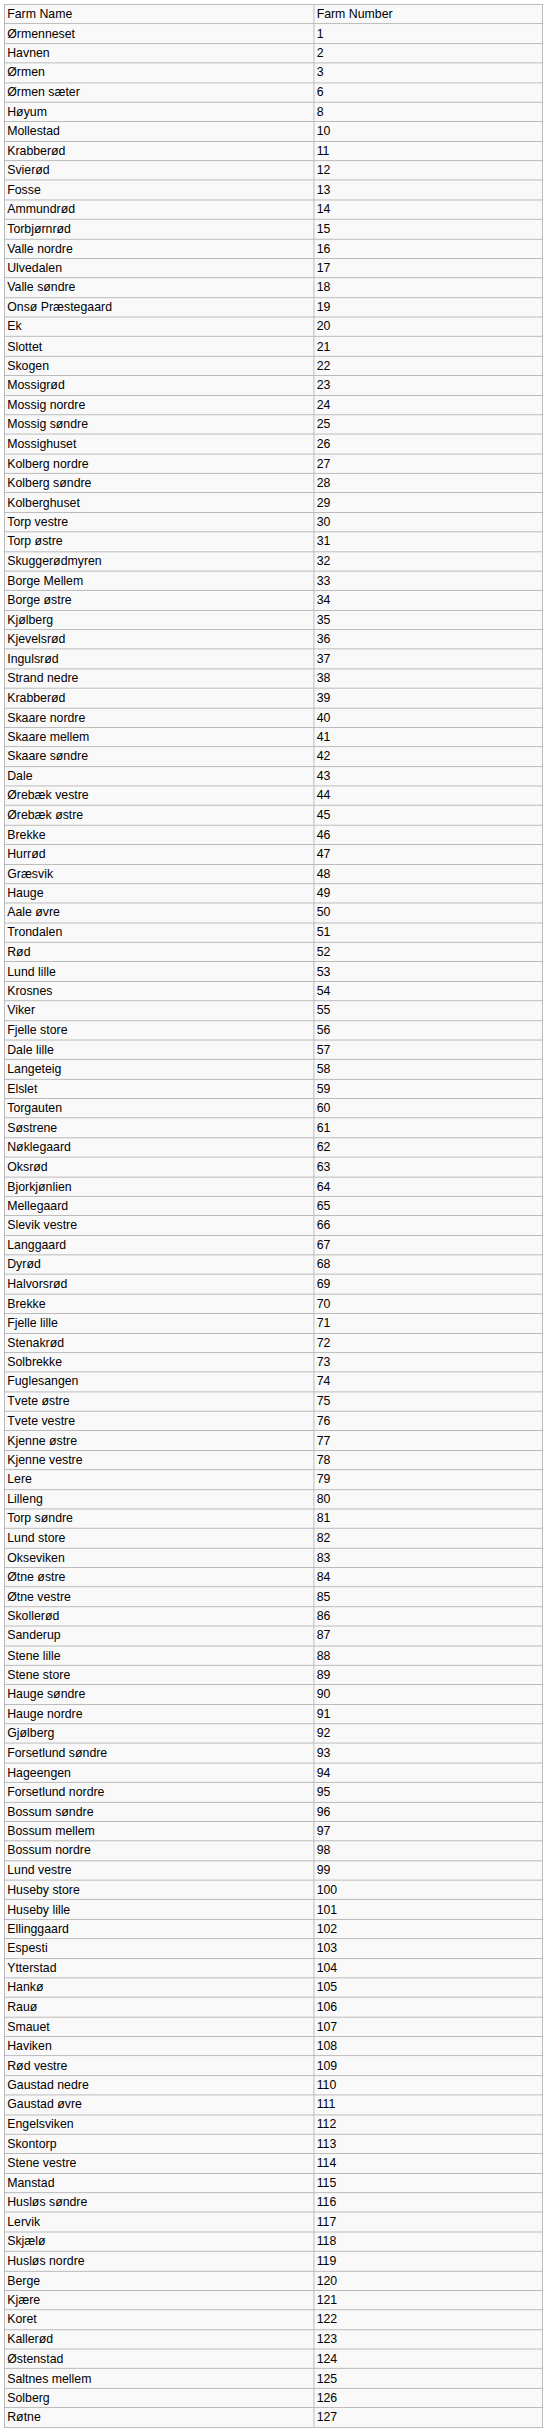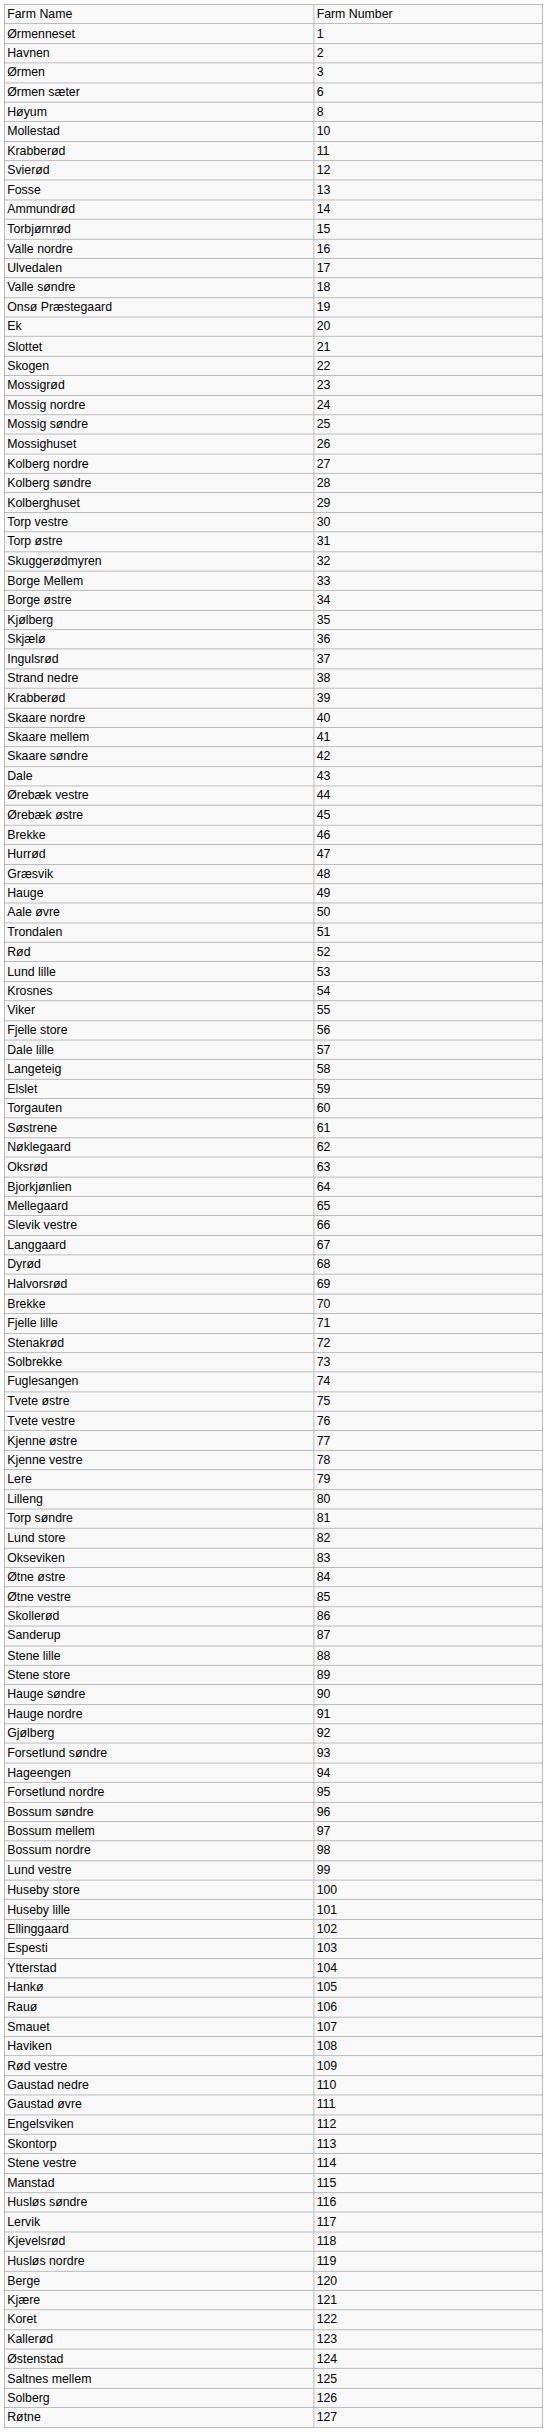(36, 639) Kjevelsrød -> (26, 639) Skjælø
(26, 2241) Skjælø -> (36, 2241) Kjevelsrød
